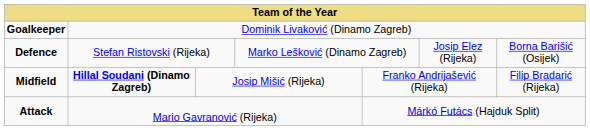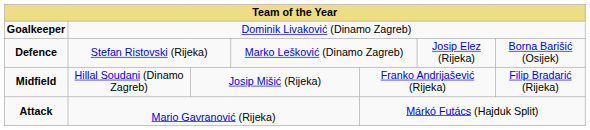(131, 82) bold -> (129, 82) normal
